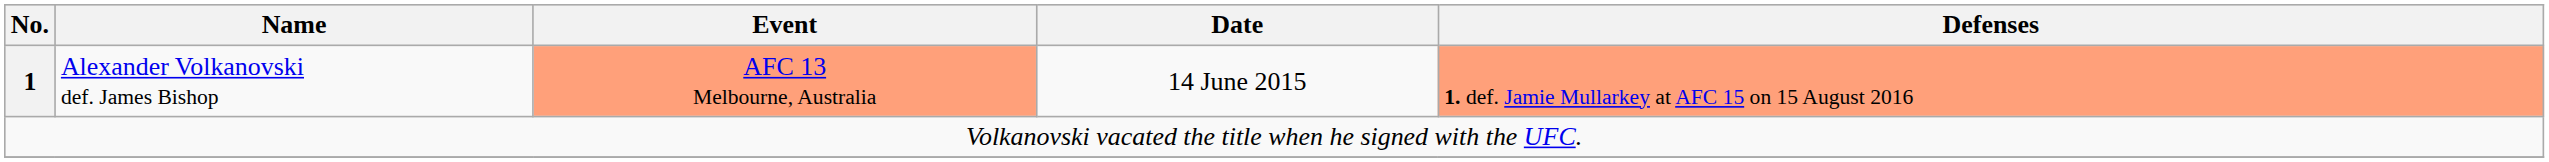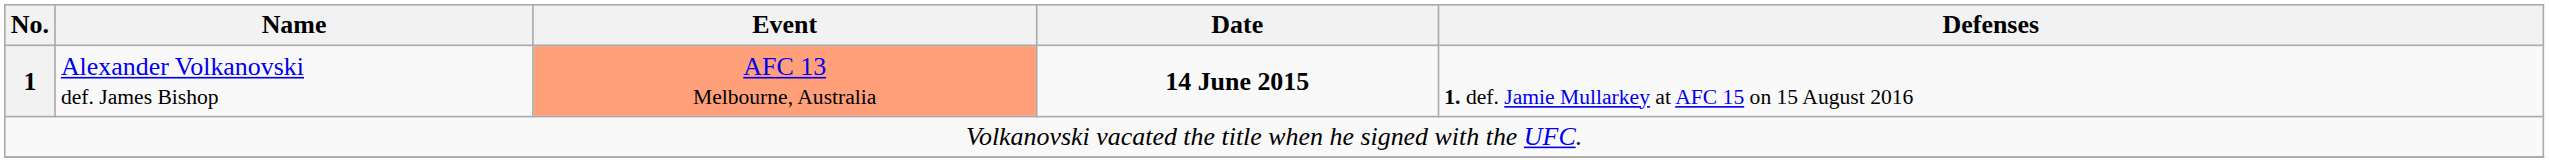(1237, 80) normal -> (1237, 80) bold
(1679, 96) lightsalmon background -> (1679, 96) no background
